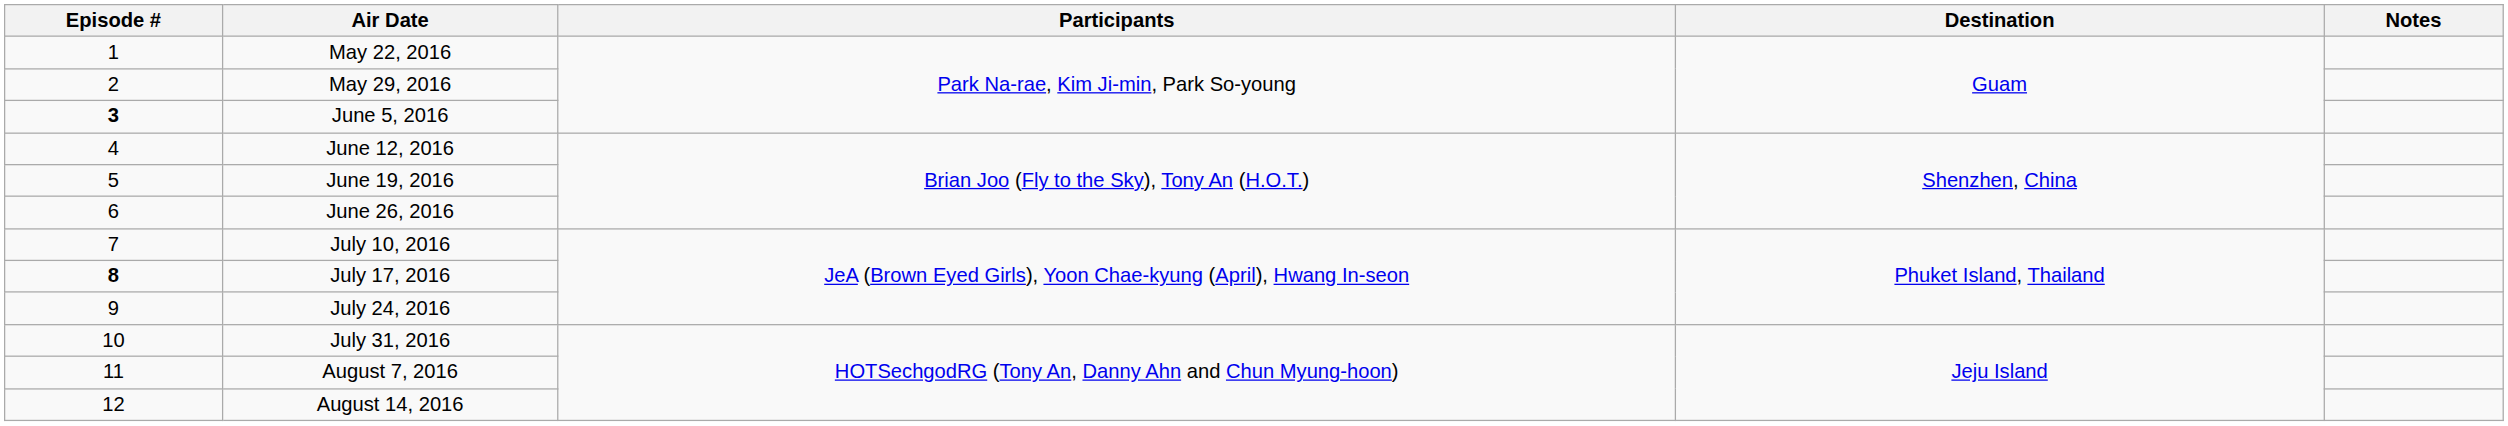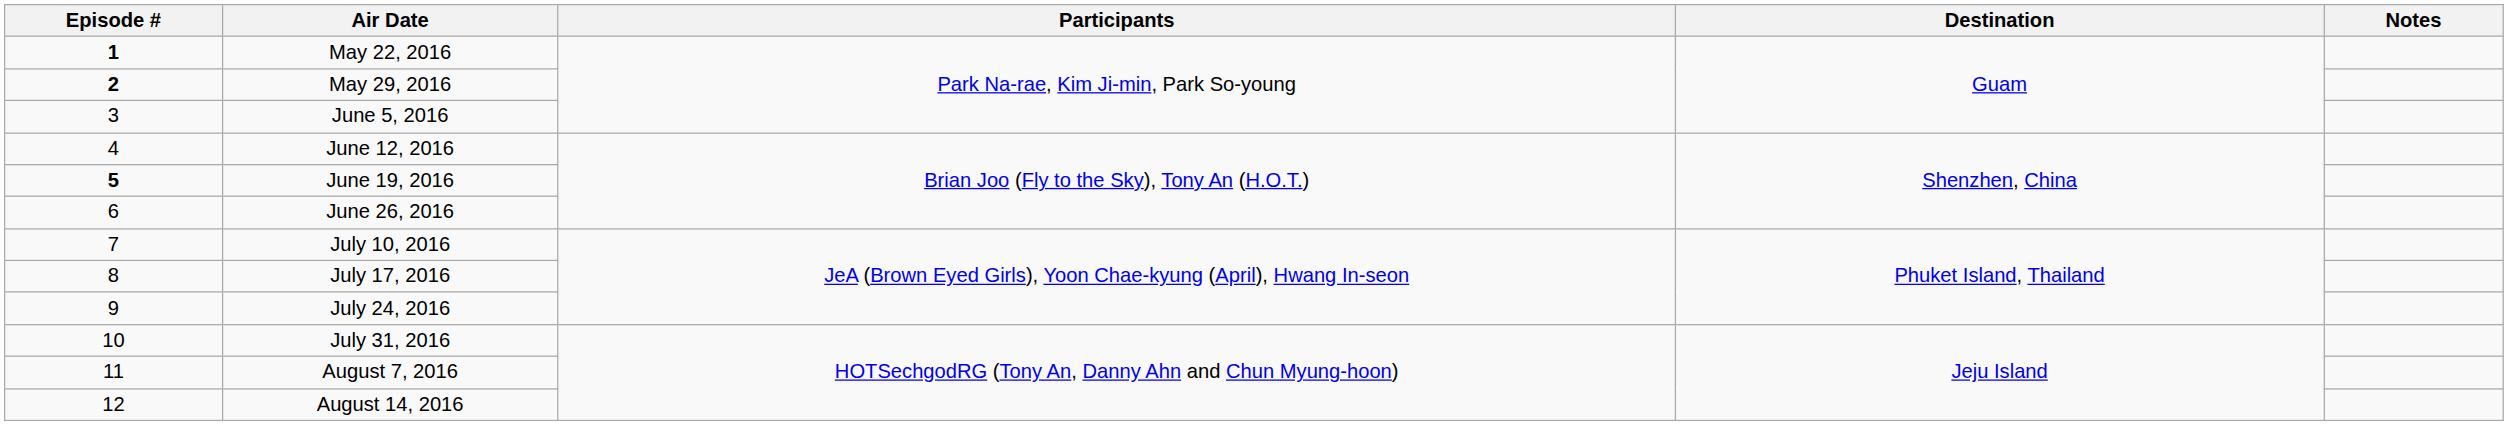(113, 52) normal -> (113, 52) bold
(113, 84) normal -> (113, 84) bold
(113, 116) bold -> (113, 116) normal
(113, 180) normal -> (113, 180) bold
(113, 276) bold -> (113, 276) normal
